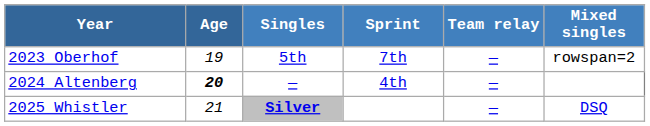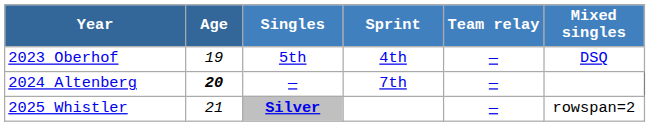(393, 59) 7th -> (393, 59) 4th
(594, 59) rowspan=2 -> (594, 59) DSQ
(393, 84) 4th -> (393, 84) 7th
(594, 109) DSQ -> (594, 109) rowspan=2
